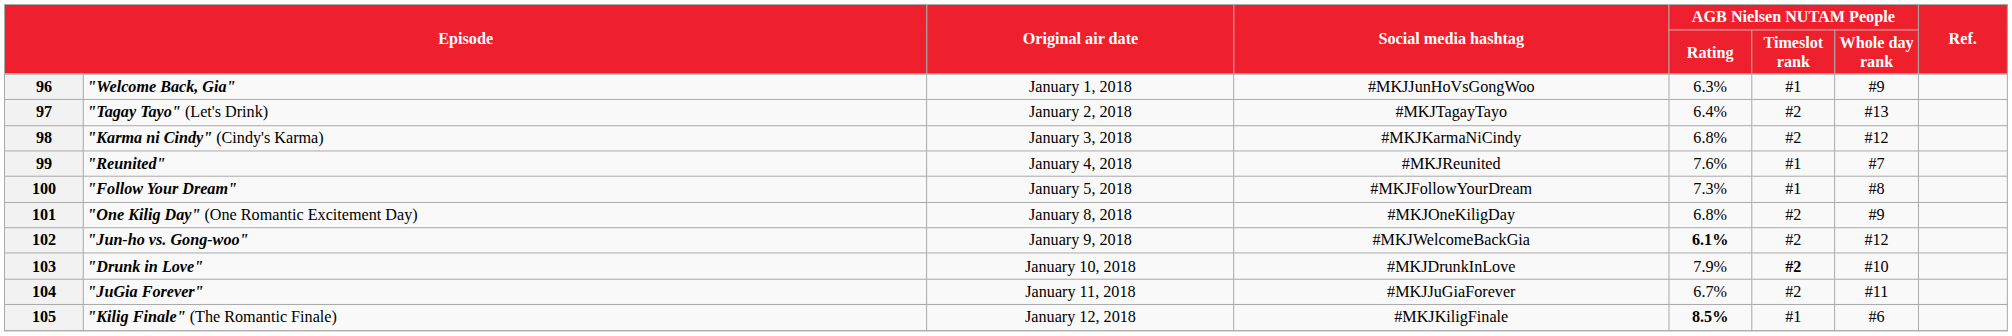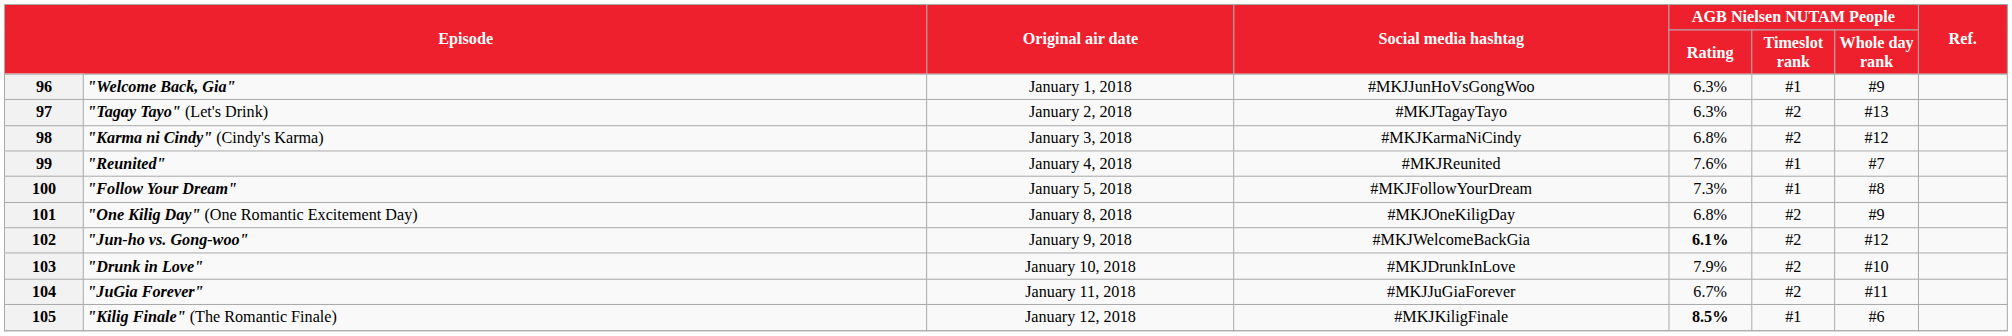(1710, 112) 6.4% -> (1710, 112) 6.3%
(1793, 266) bold -> (1793, 266) normal
